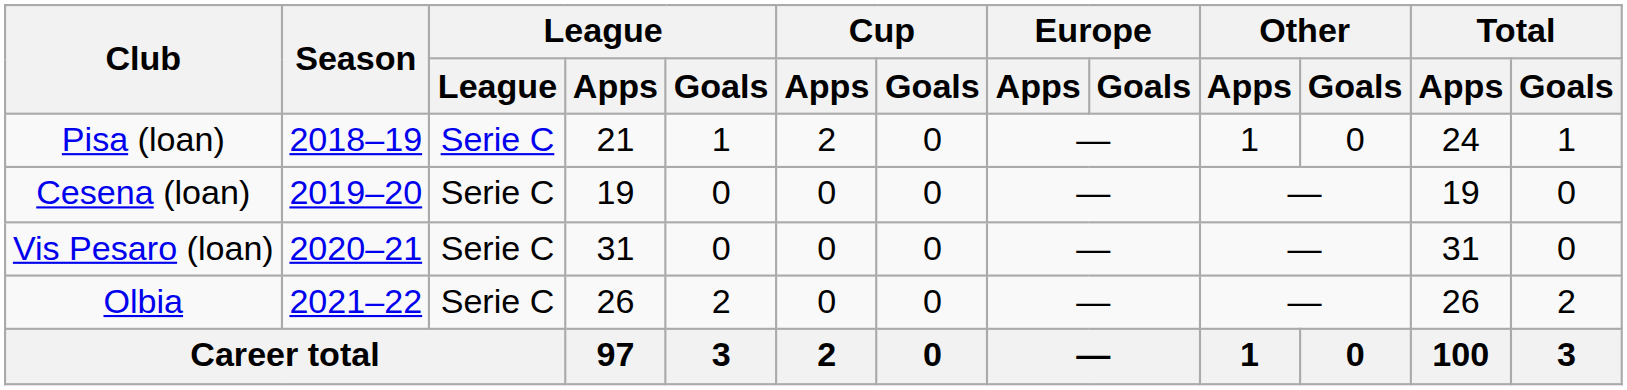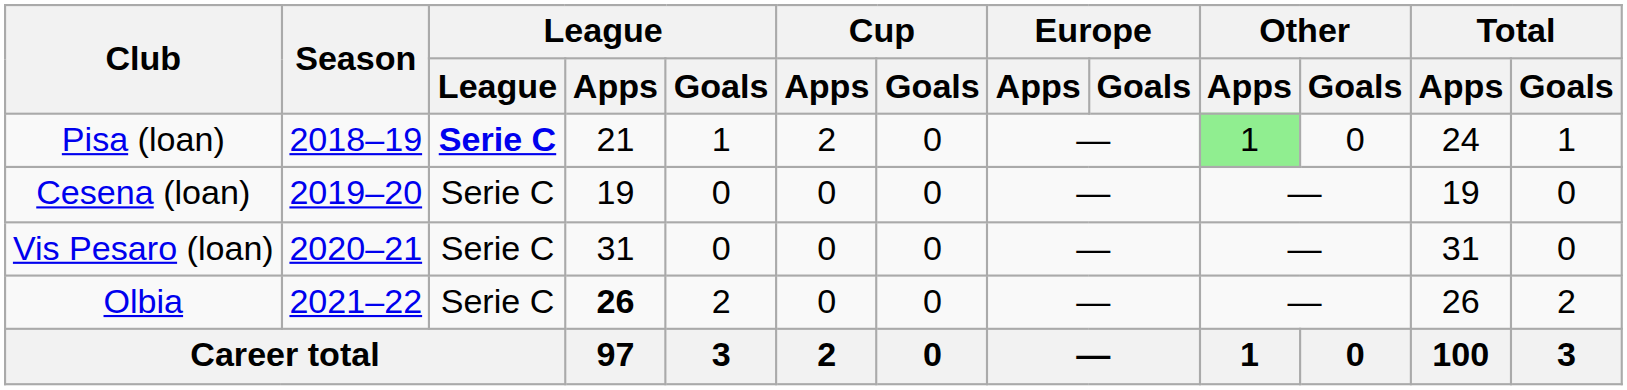(497, 139) normal -> (497, 139) bold
(1249, 139) no background -> (1249, 139) lightgreen background
(615, 301) normal -> (615, 301) bold
